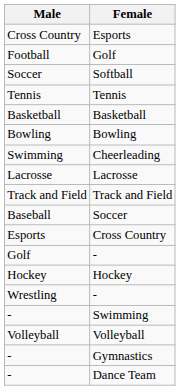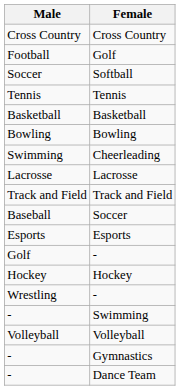(112, 34) Esports -> (129, 34) Cross Country
(129, 235) Cross Country -> (112, 235) Esports
